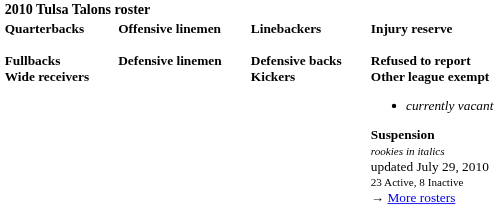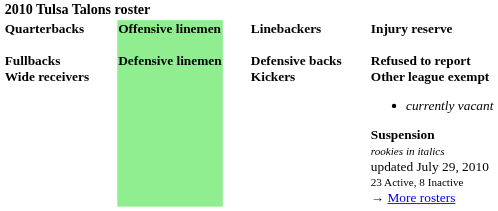(170, 44) no background -> (170, 44) lightgreen background
